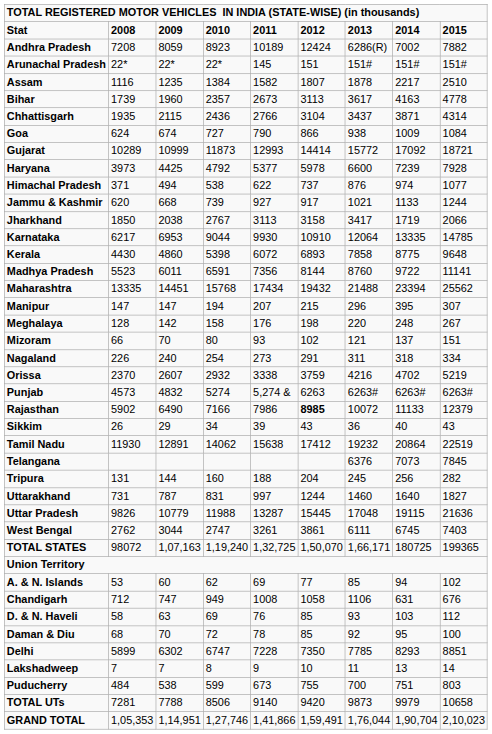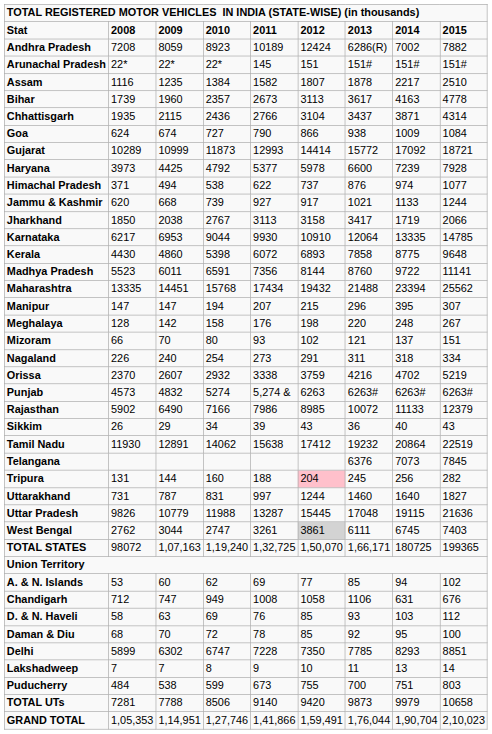(313, 409) bold -> (313, 409) normal
(310, 479) no background -> (310, 479) pink background
(313, 530) no background -> (313, 530) lightgrey background
